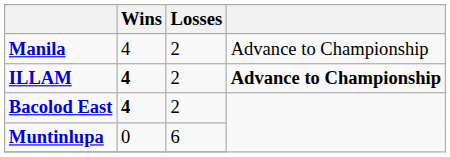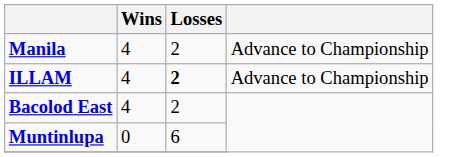(126, 78) bold -> (126, 78) normal
(175, 78) normal -> (175, 78) bold
(336, 78) bold -> (330, 78) normal
(126, 107) bold -> (126, 107) normal
